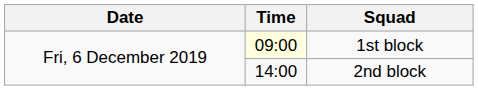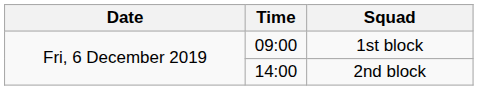(276, 44) lightyellow background -> (276, 44) no background
